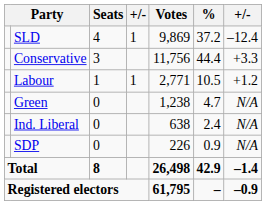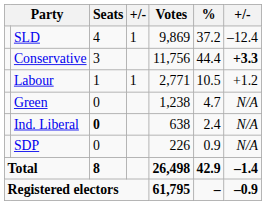(245, 59) normal -> (245, 59) bold
(96, 124) normal -> (96, 124) bold
